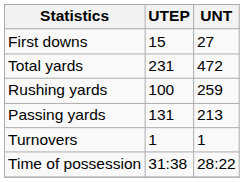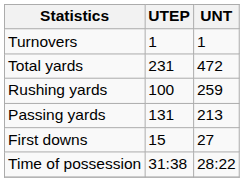rows swapped: (48, 41) <-> (43, 139)
